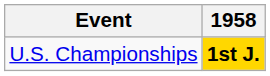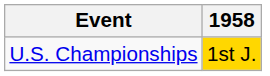(233, 53) bold -> (232, 53) normal
